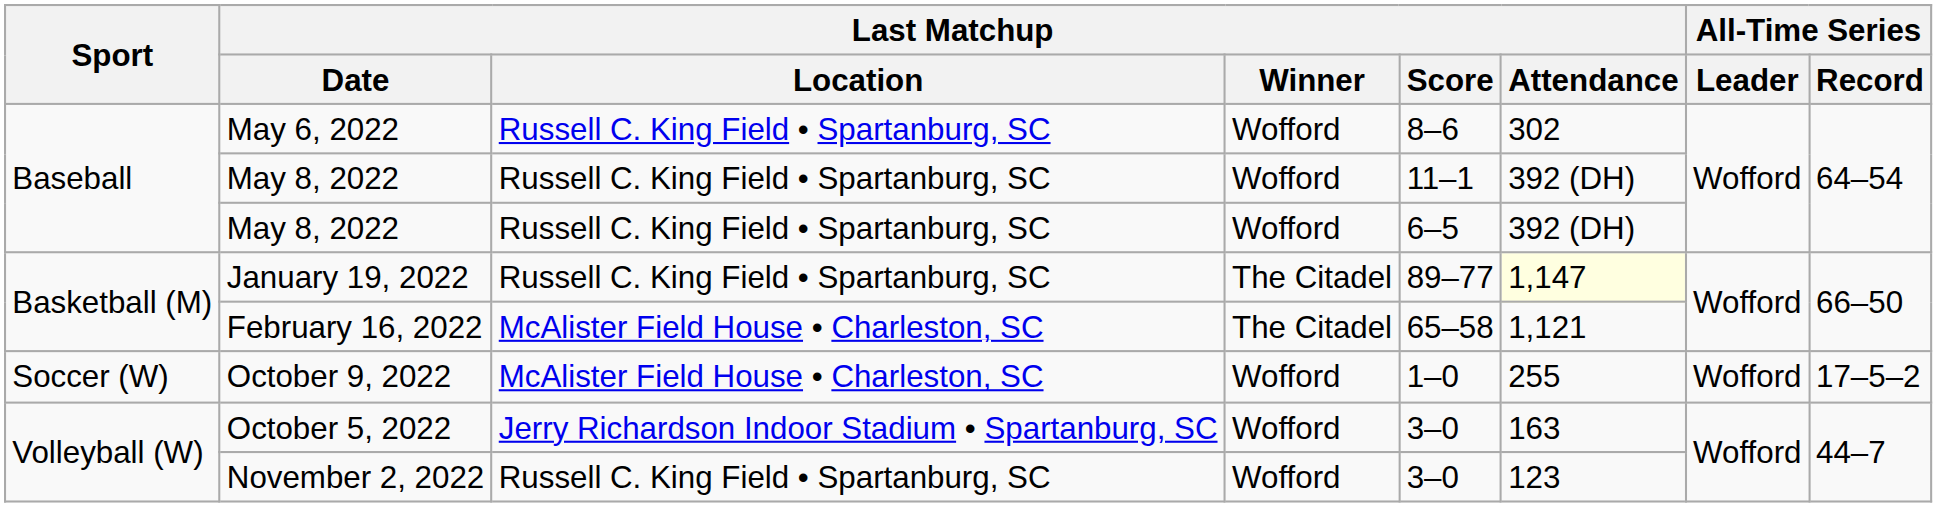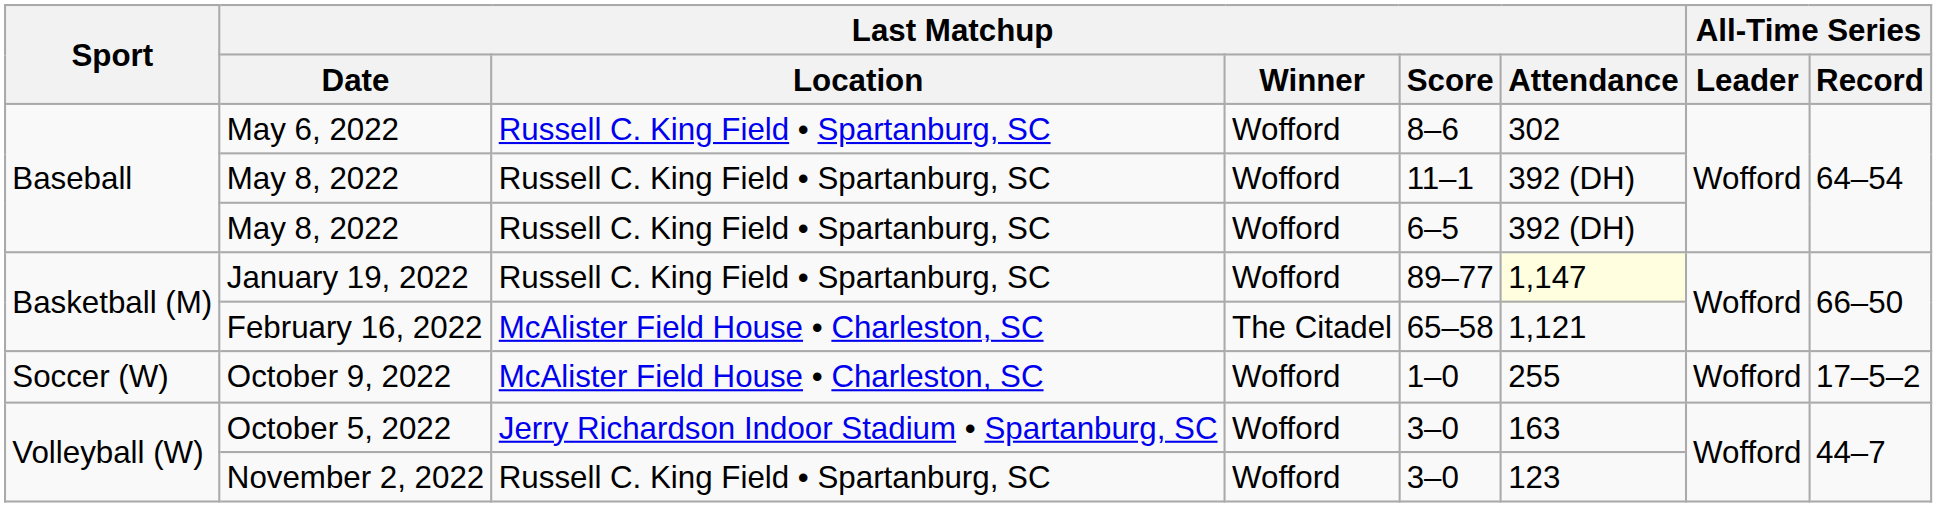(1312, 278) The Citadel -> (1286, 278) Wofford
